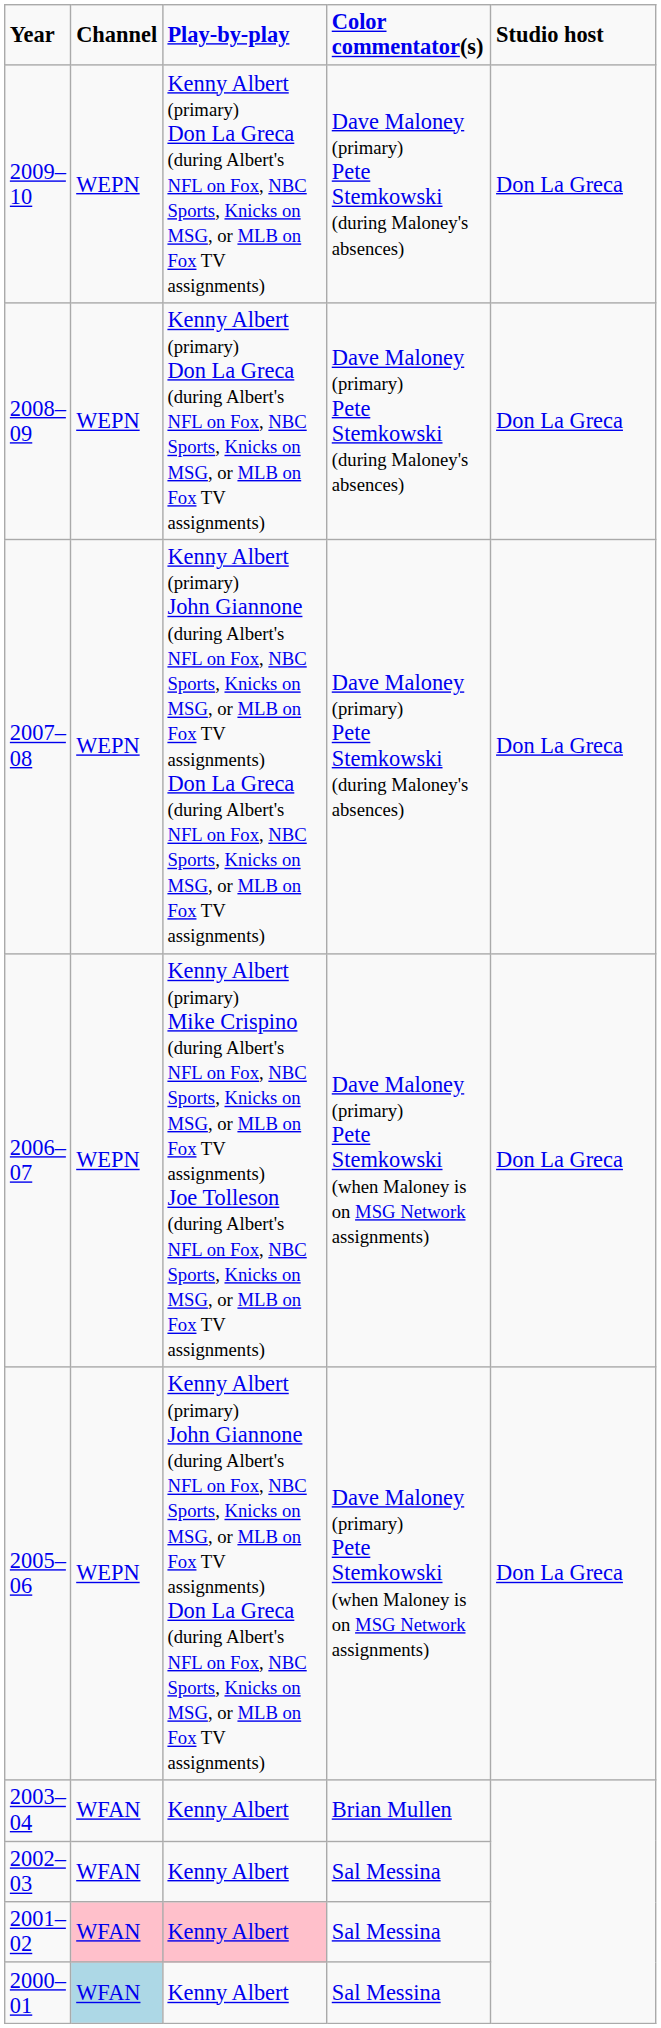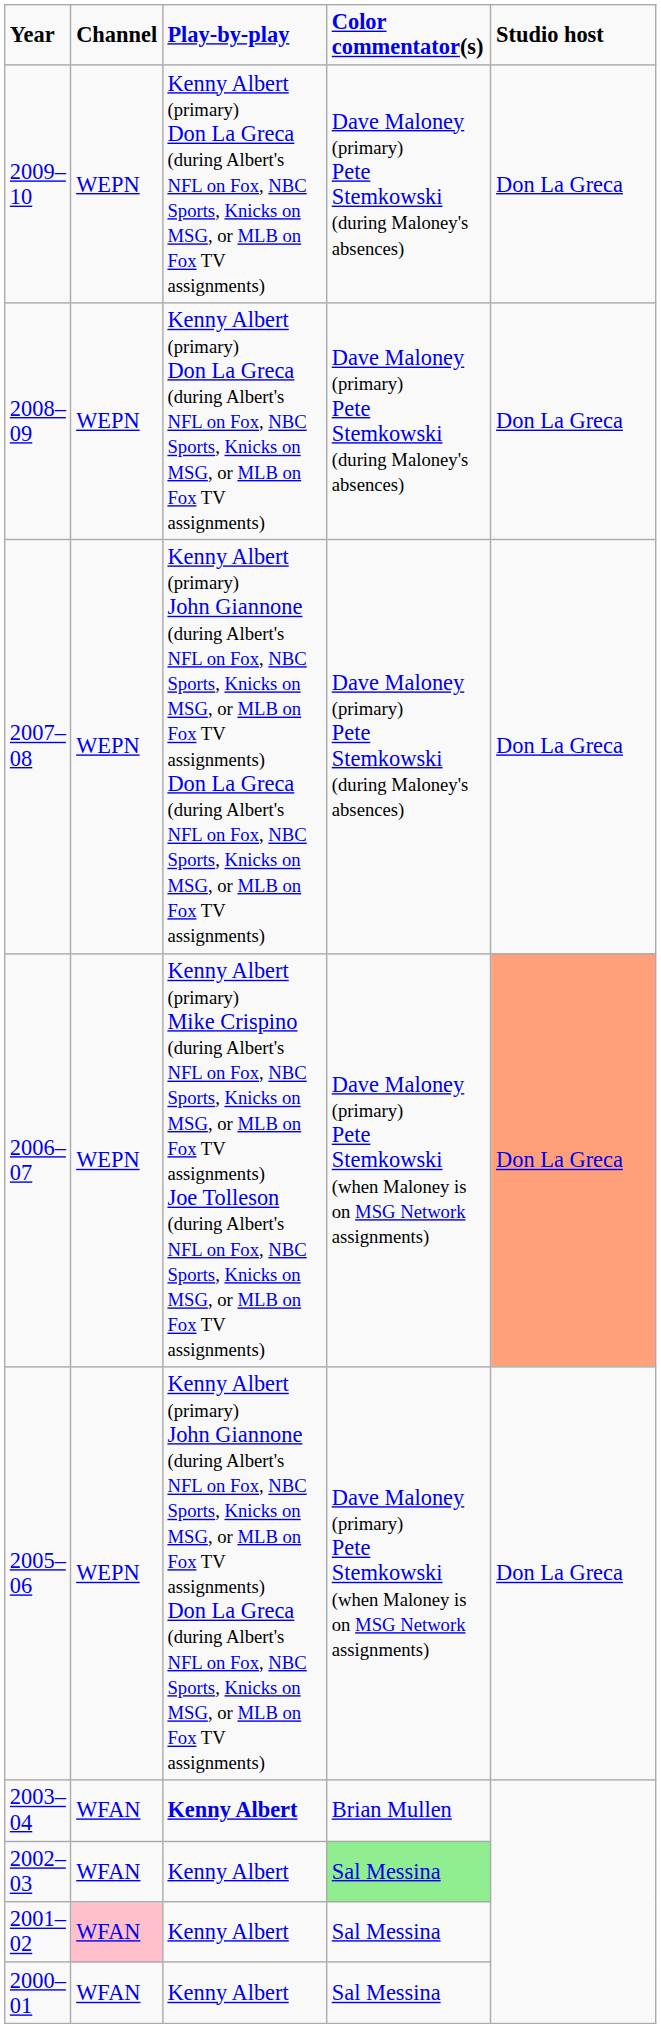(560, 1159) no background -> (560, 1159) lightsalmon background
(228, 1810) normal -> (232, 1810) bold
(386, 1871) no background -> (386, 1871) lightgreen background
(228, 1931) pink background -> (228, 1931) no background
(108, 1992) lightblue background -> (108, 1992) no background
